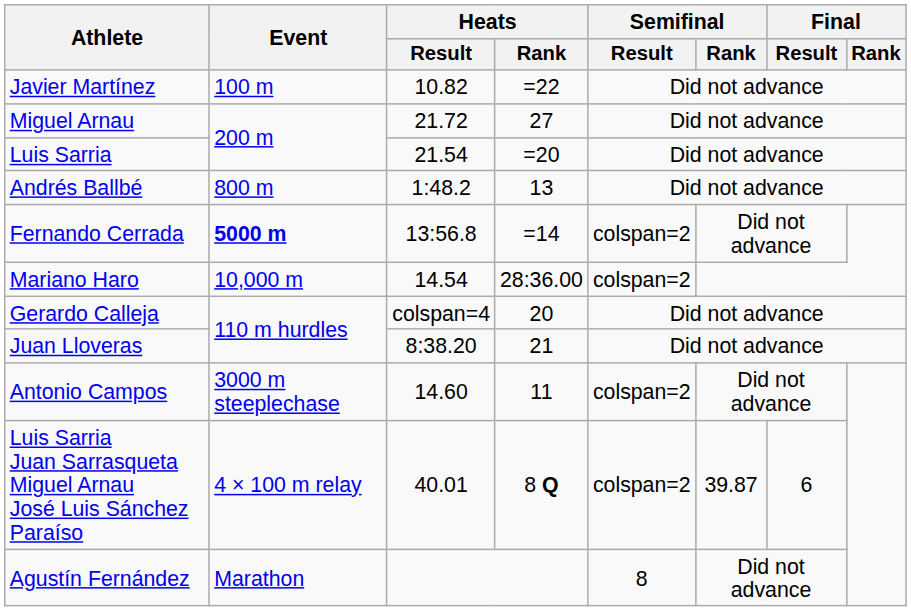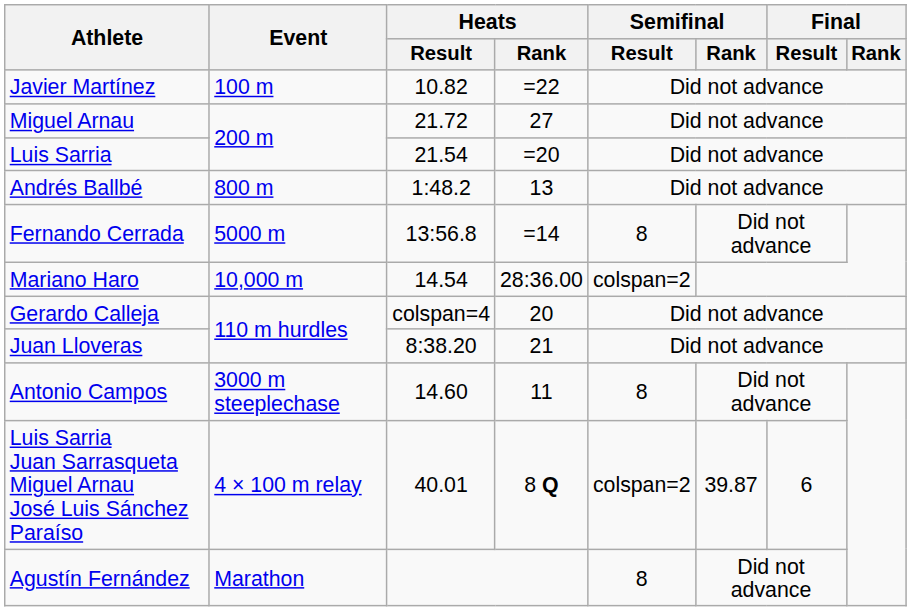(250, 234) bold -> (250, 234) normal
(642, 234) colspan=2 -> (642, 234) 8
(642, 392) colspan=2 -> (642, 392) 8
